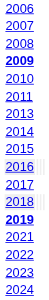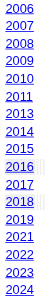(20, 61) bold -> (20, 61) normal
(20, 219) bold -> (20, 219) normal
